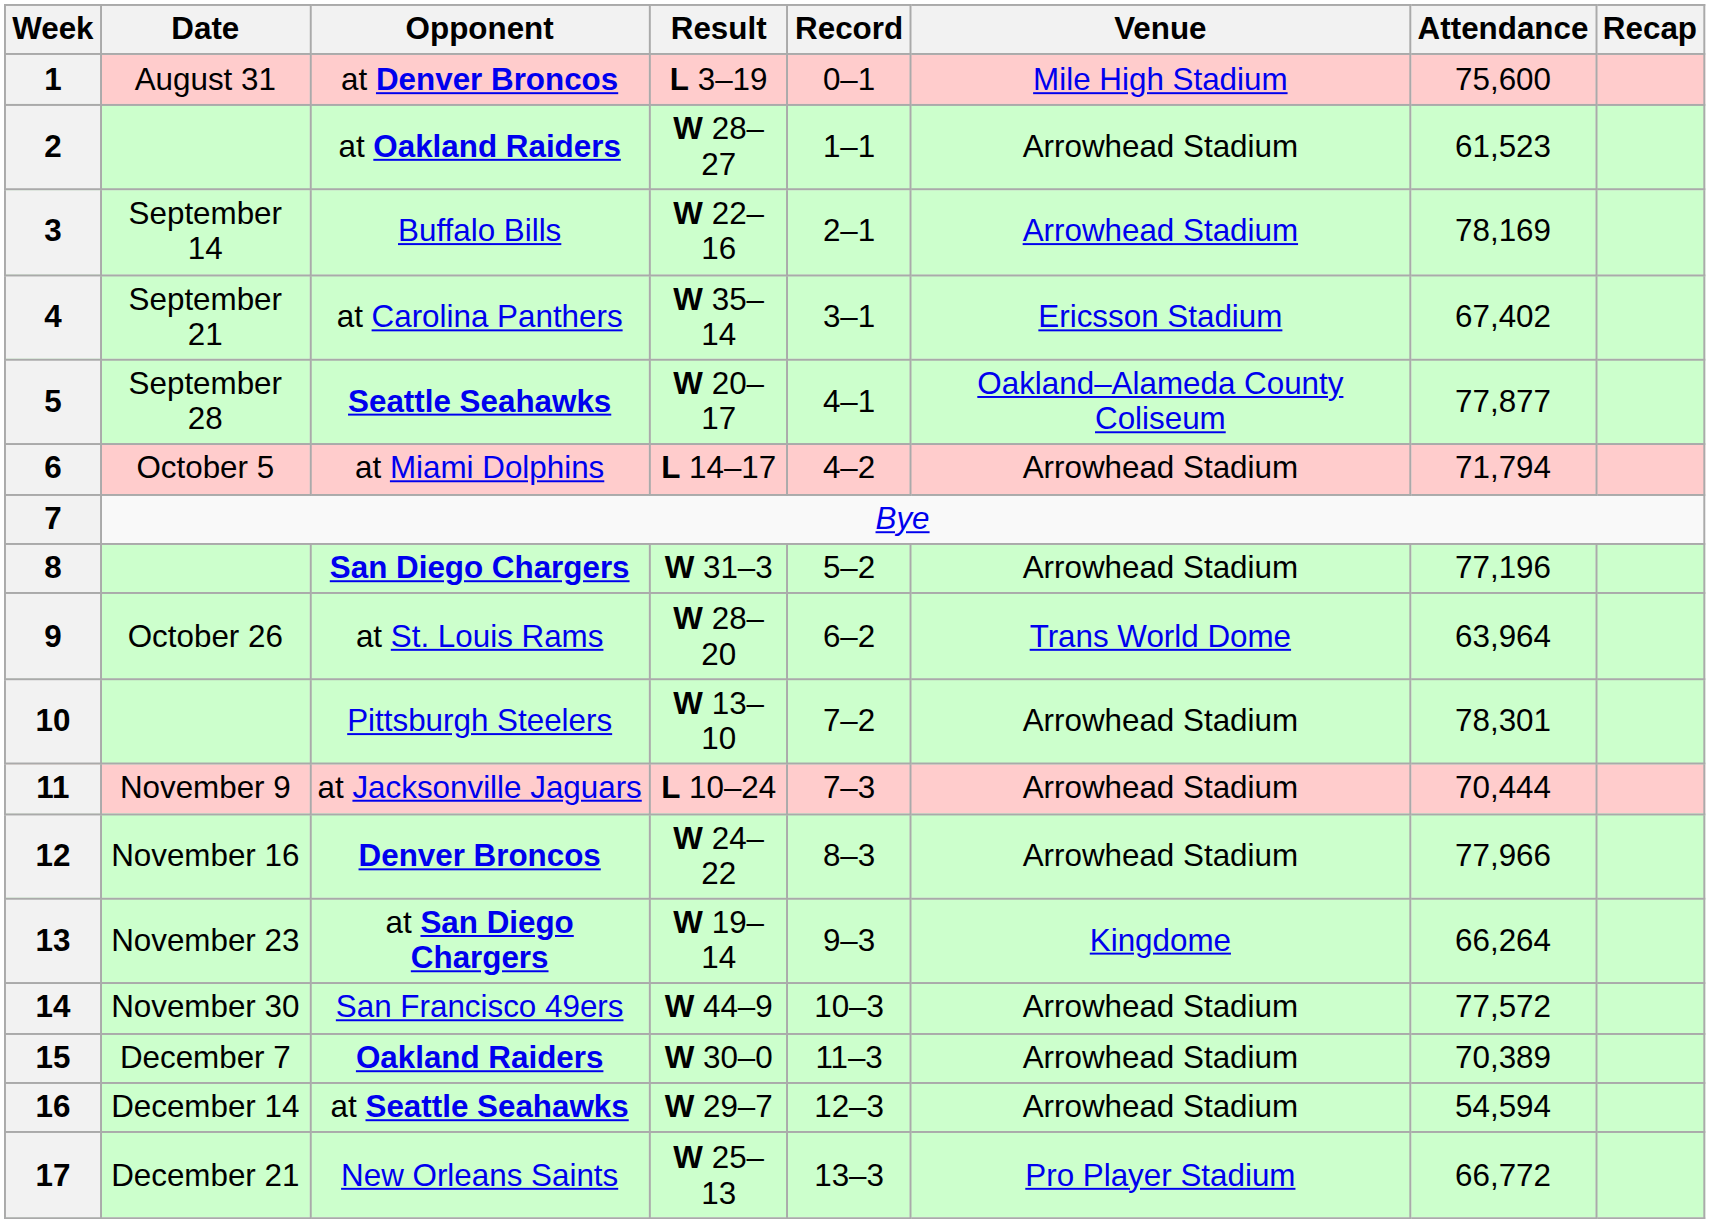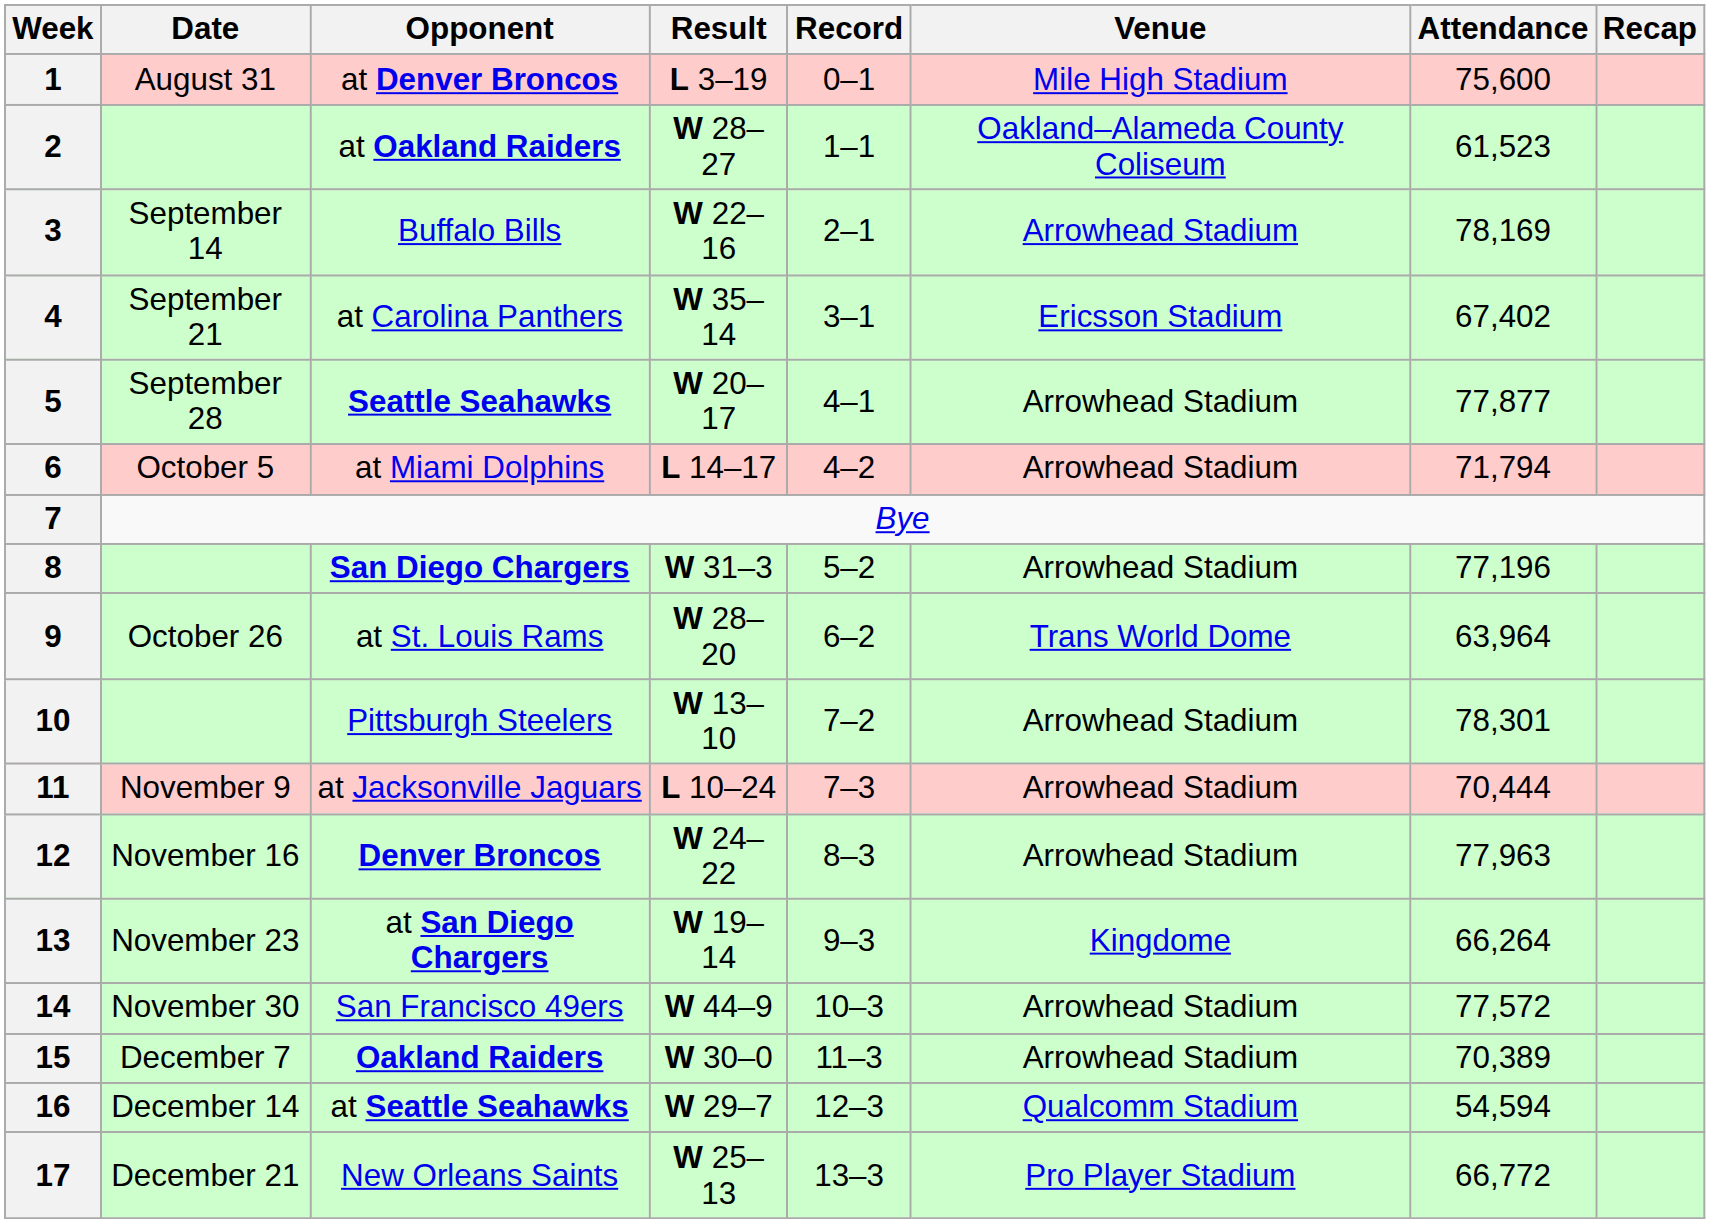(1160, 146) Arrowhead Stadium -> (1160, 146) Oakland–Alameda County Coliseum
(1160, 401) Oakland–Alameda County Coliseum -> (1160, 401) Arrowhead Stadium
(1503, 855) 77,966 -> (1503, 855) 77,963
(1160, 1107) Arrowhead Stadium -> (1160, 1107) Qualcomm Stadium
